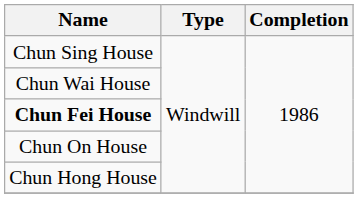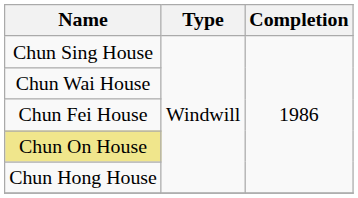(83, 114) bold -> (83, 114) normal
(83, 146) no background -> (83, 146) khaki background
